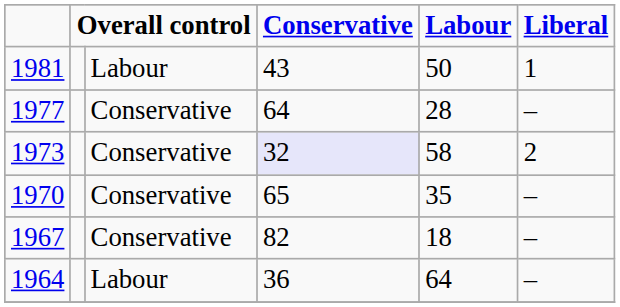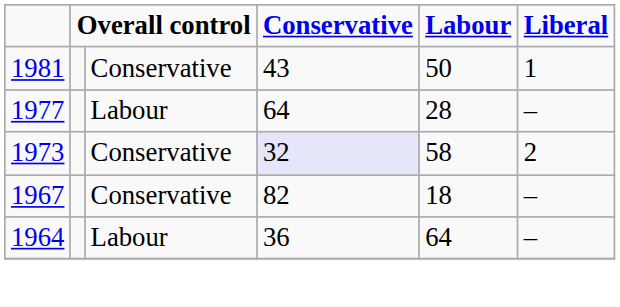(129, 68) Labour -> (161, 68) Conservative
(161, 110) Conservative -> (129, 110) Labour
- row: (38, 195)
